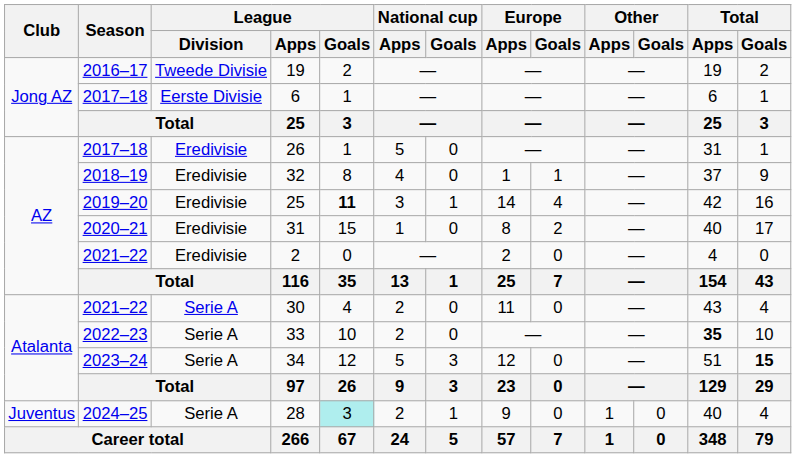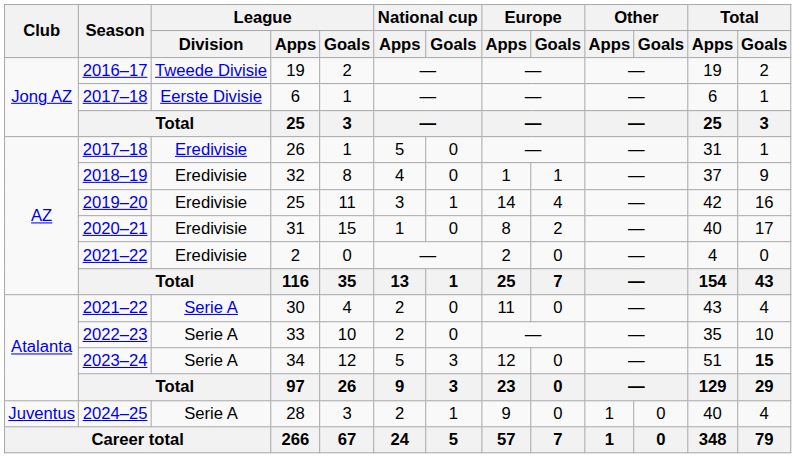(347, 202) bold -> (347, 202) normal
(713, 334) bold -> (713, 334) normal
(347, 413) paleturquoise background -> (347, 413) no background
